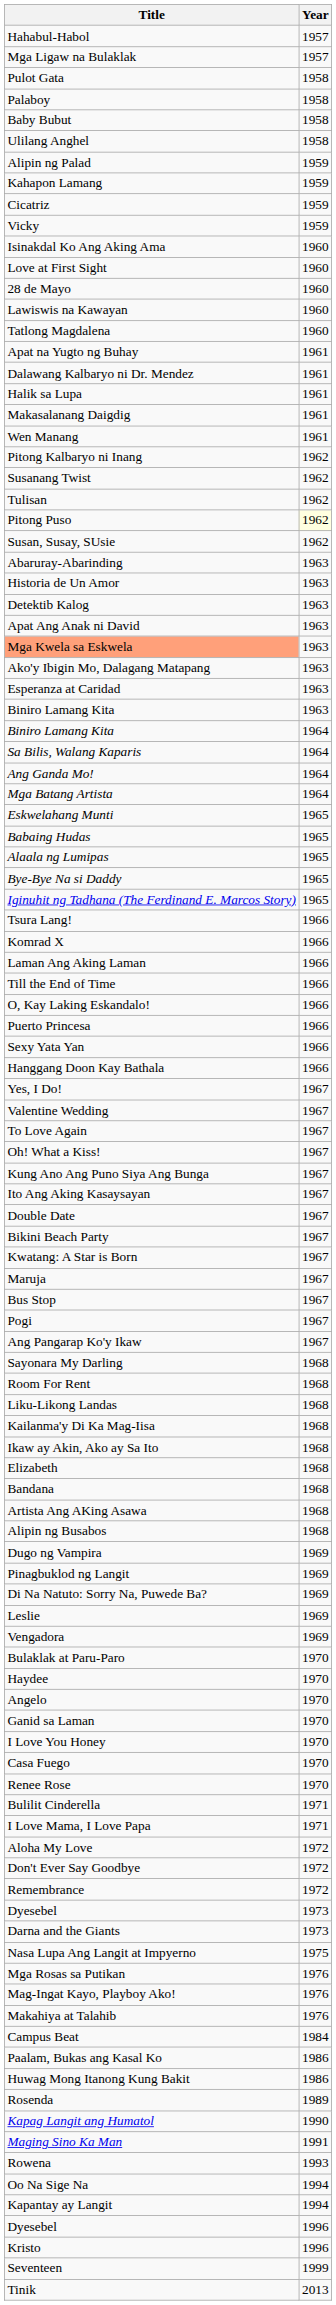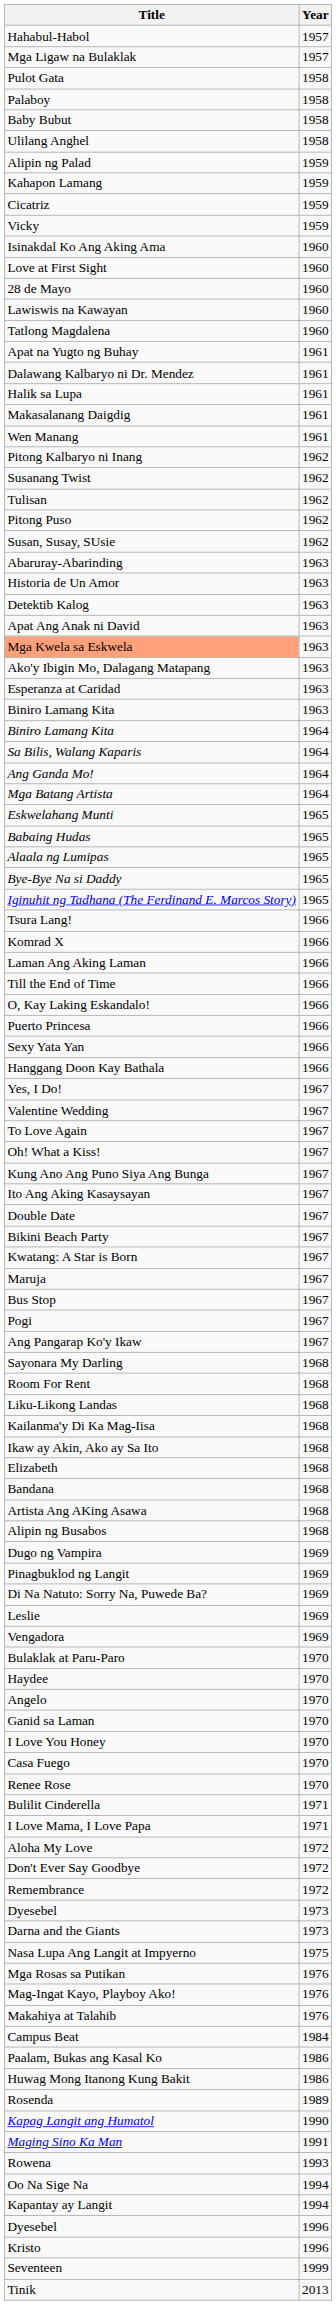(315, 520) lightyellow background -> (315, 520) no background
